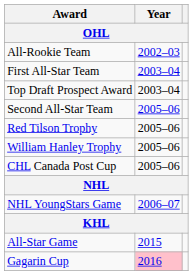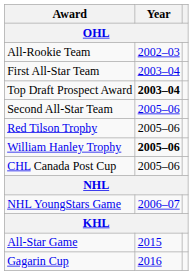(159, 90) normal -> (159, 90) bold
(159, 147) normal -> (159, 147) bold
(150, 261) pink background -> (150, 261) no background
